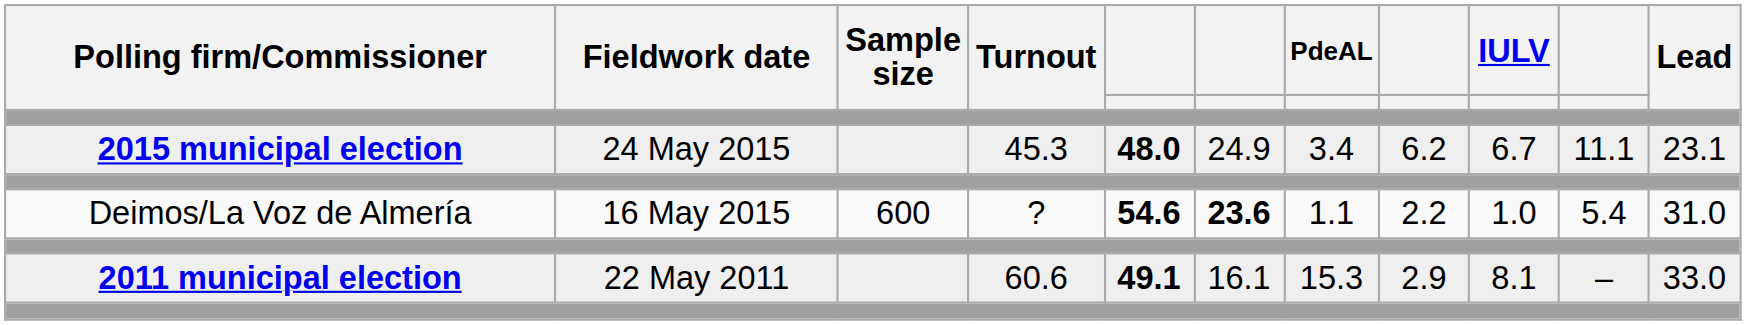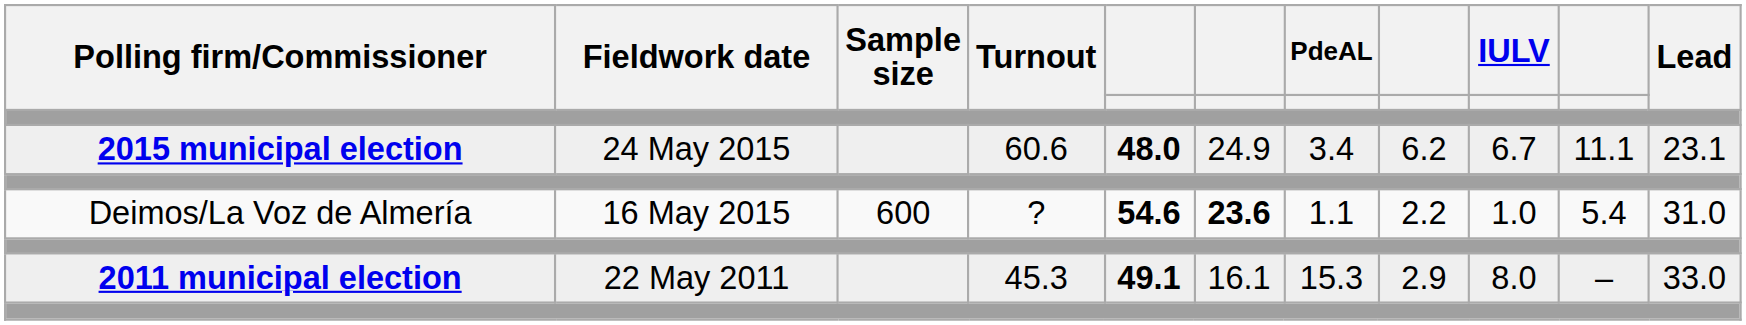(1036, 149) 45.3 -> (1036, 149) 60.6
(1036, 278) 60.6 -> (1036, 278) 45.3
(1514, 278) 8.1 -> (1514, 278) 8.0
